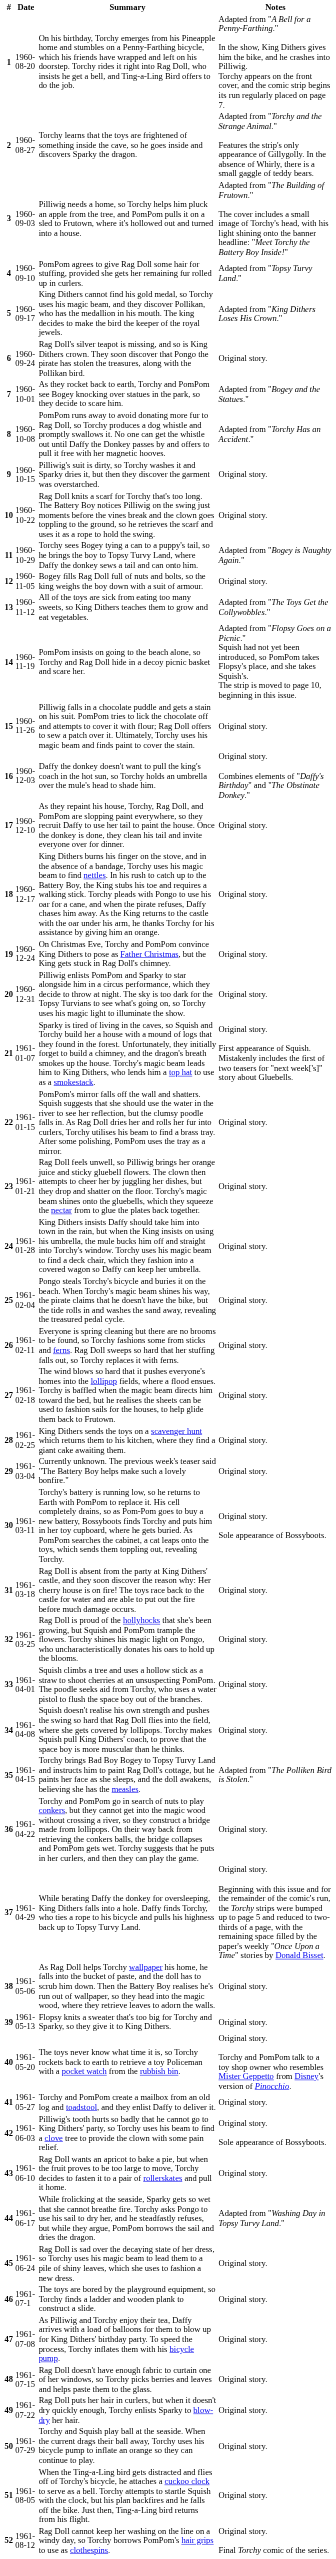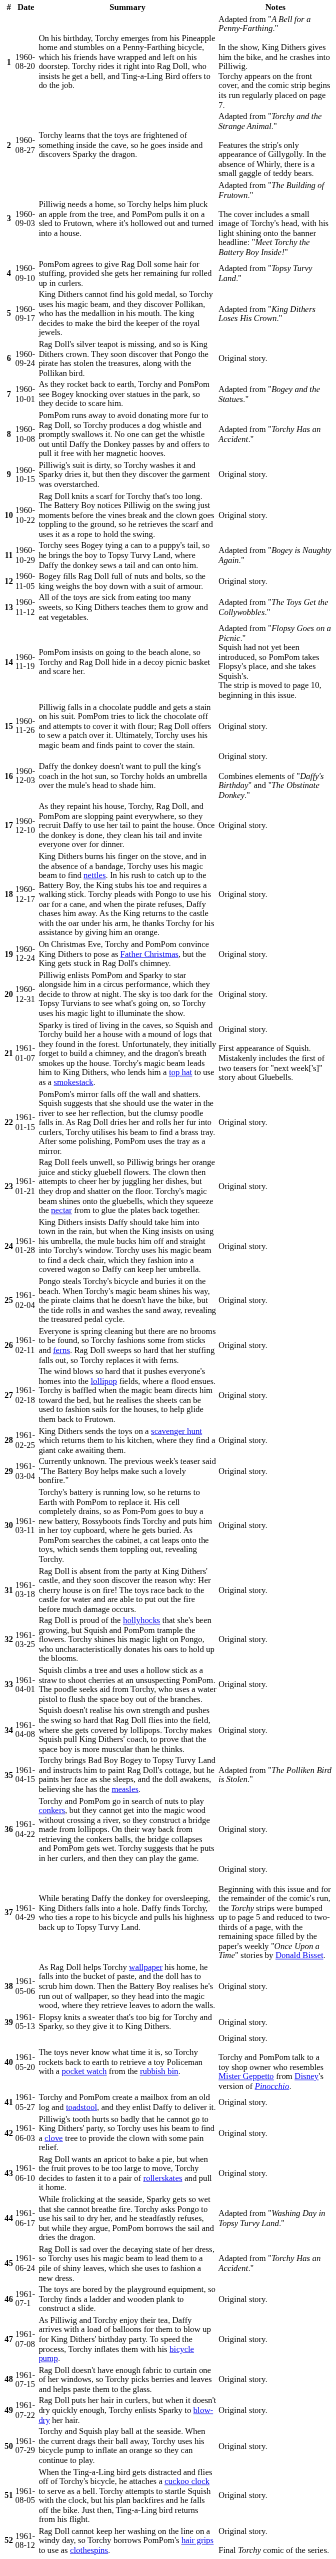(272, 1526) Original story. Sole appearance of Bossyboots. -> (243, 1526) Original story.
(272, 2133) Original story. Sole appearance of Bossyboots. -> (243, 2133) Original story.
(243, 2263) Original story. -> (270, 2263) Adapted from "Torchy Has an Accident."
